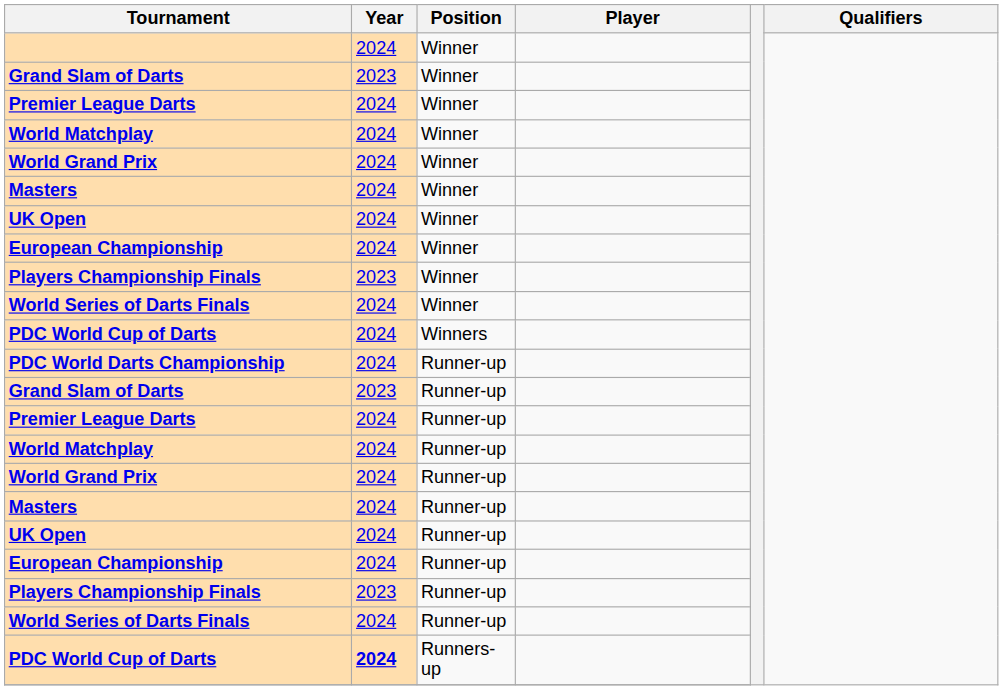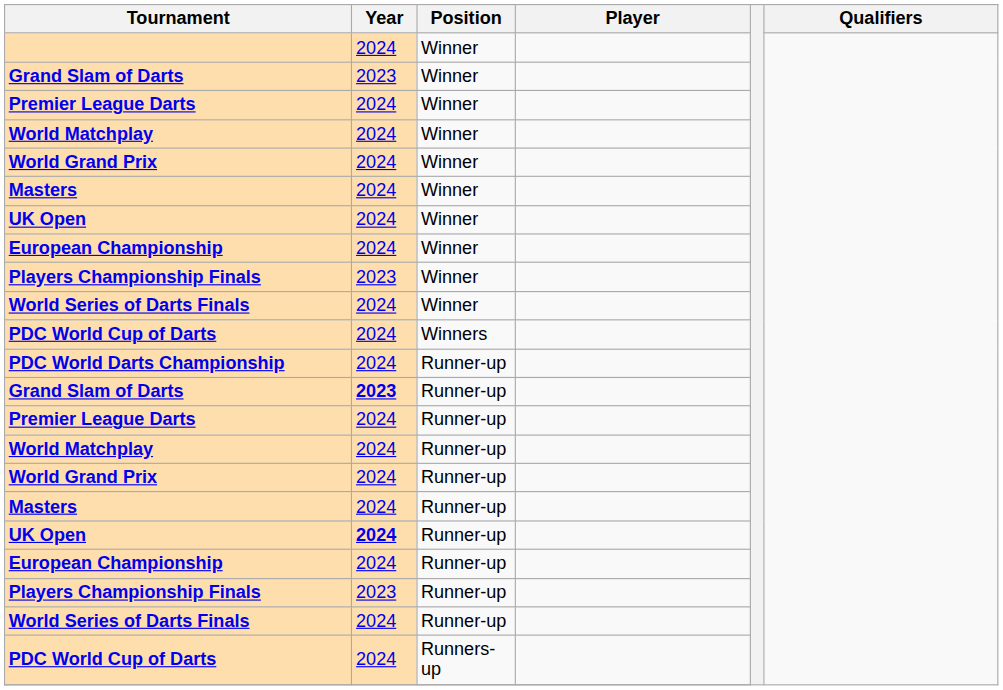(376, 391) normal -> (376, 391) bold
(376, 534) normal -> (376, 534) bold
(376, 659) bold -> (376, 659) normal
